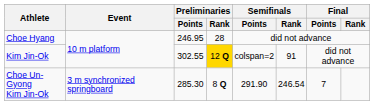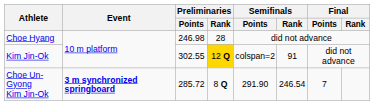(190, 38) 246.95 -> (191, 38) 246.98
(101, 85) normal -> (101, 85) bold
(190, 85) 285.30 -> (191, 85) 285.72
